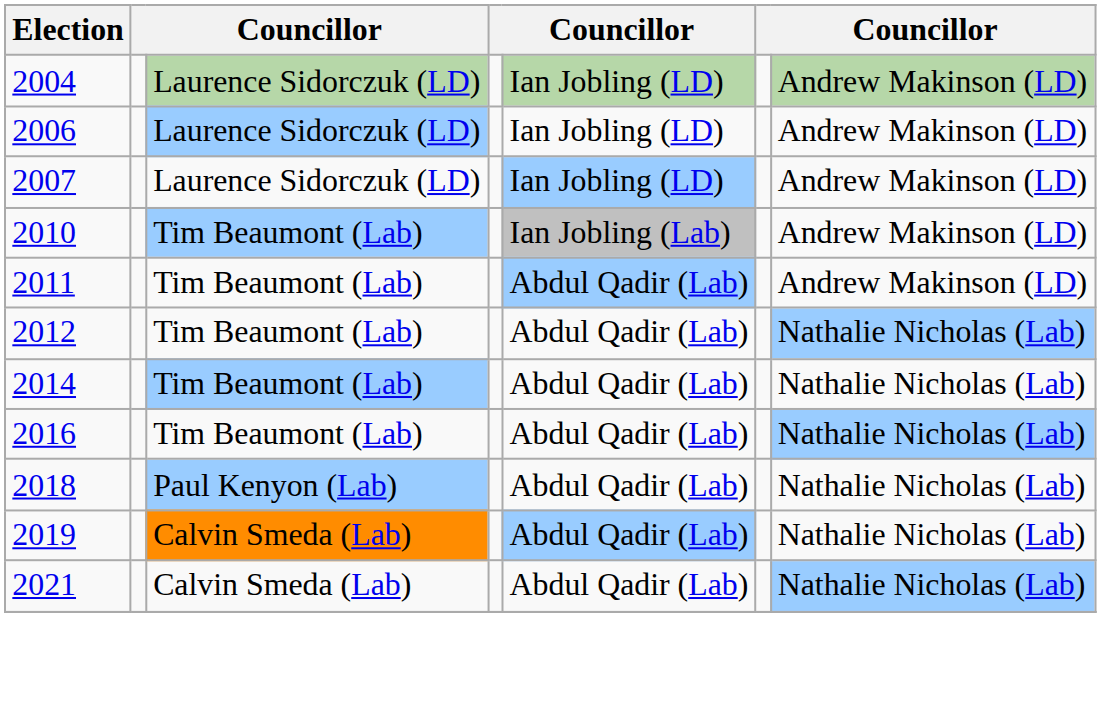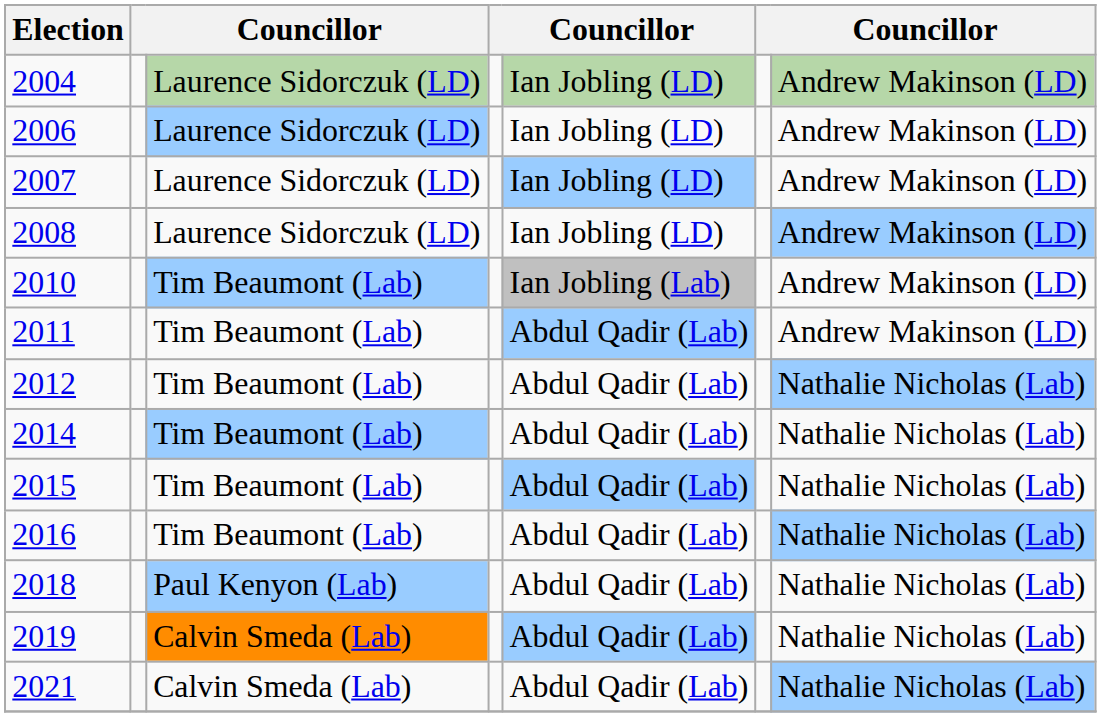+ row: (44, 231)
+ row: (44, 484)
